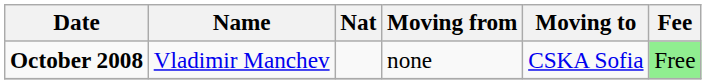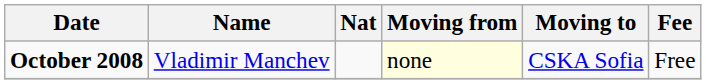(410, 59) no background -> (410, 59) lightyellow background
(675, 59) lightgreen background -> (675, 59) no background
